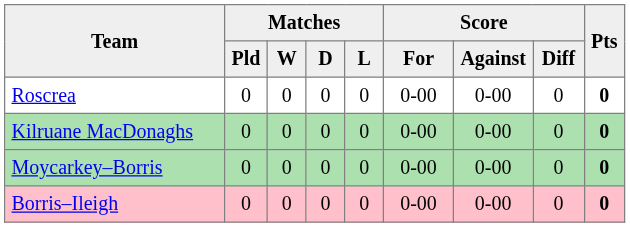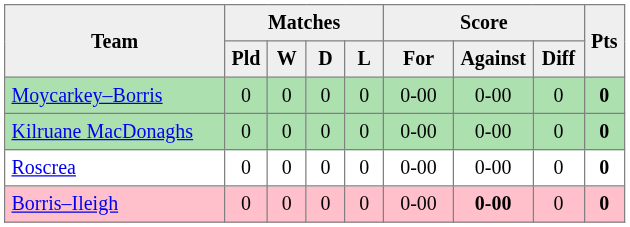rows swapped: (87, 167) <-> (44, 95)
(493, 203) normal -> (493, 203) bold
